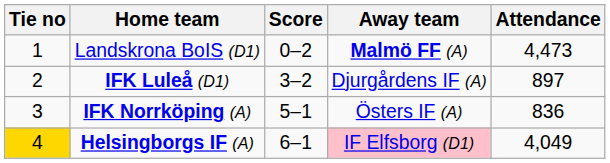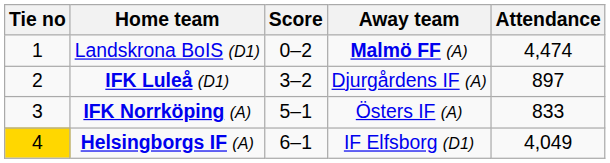(548, 50) 4,473 -> (548, 50) 4,474
(548, 111) 836 -> (548, 111) 833
(409, 142) pink background -> (409, 142) no background
